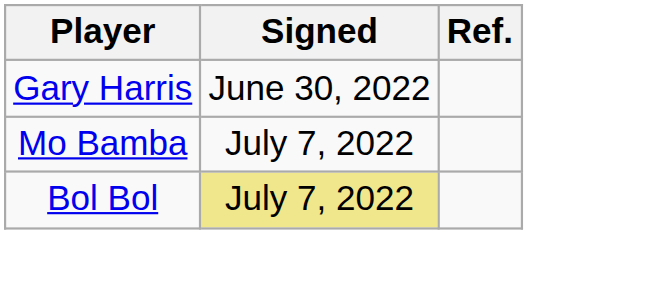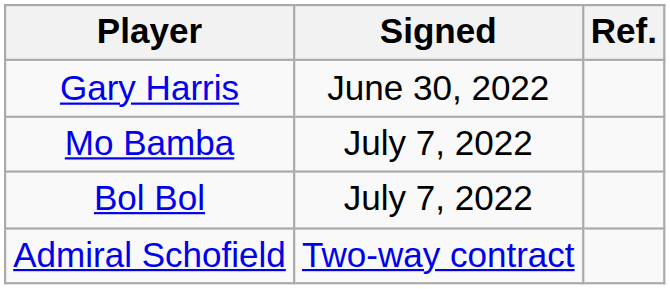(319, 198) khaki background -> (438, 198) no background
+ row: (149, 254)
